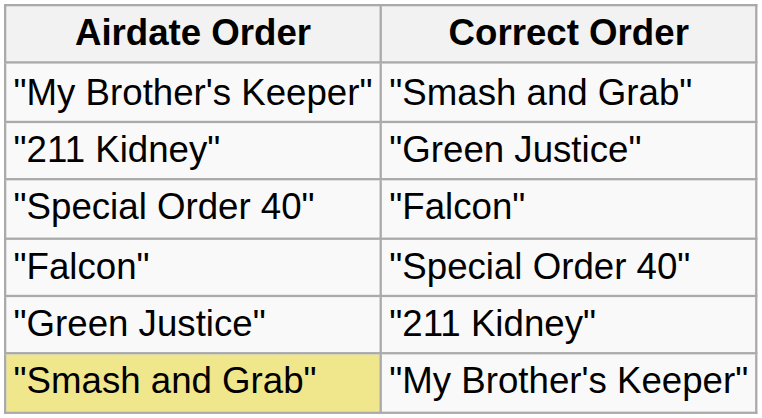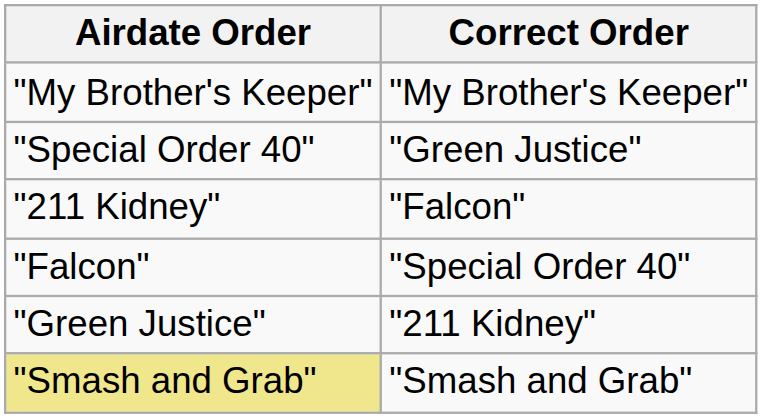(541, 91) "Smash and Grab" -> (569, 91) "My Brother's Keeper"
(117, 149) "211 Kidney" -> (164, 149) "Special Order 40"
(164, 207) "Special Order 40" -> (117, 207) "211 Kidney"
(569, 382) "My Brother's Keeper" -> (541, 382) "Smash and Grab"
